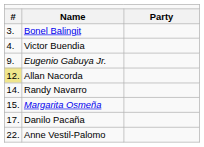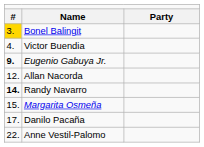(10, 31) no background -> (10, 31) gold background
(10, 61) normal -> (10, 61) bold
(13, 76) khaki background -> (13, 76) no background
(13, 90) normal -> (13, 90) bold
